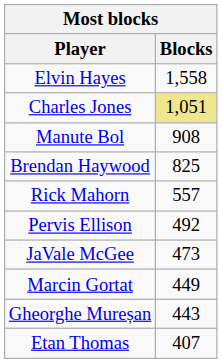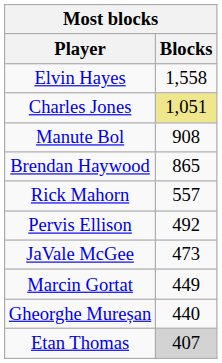(186, 166) 825 -> (186, 166) 865
(186, 313) 443 -> (186, 313) 440
(186, 343) no background -> (186, 343) lightgrey background
